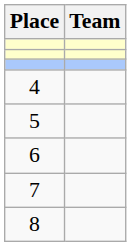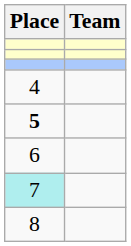(34, 120) normal -> (34, 120) bold
(34, 189) no background -> (34, 189) paleturquoise background
